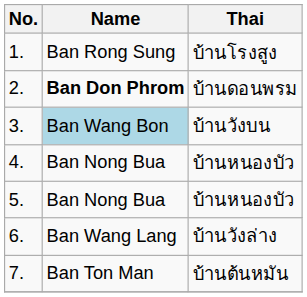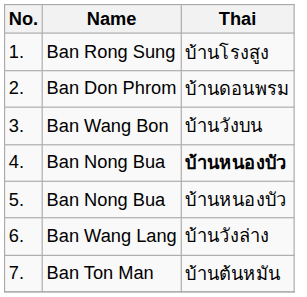(115, 88) bold -> (111, 88) normal
(108, 125) lightblue background -> (108, 125) no background
(244, 163) normal -> (236, 163) bold
